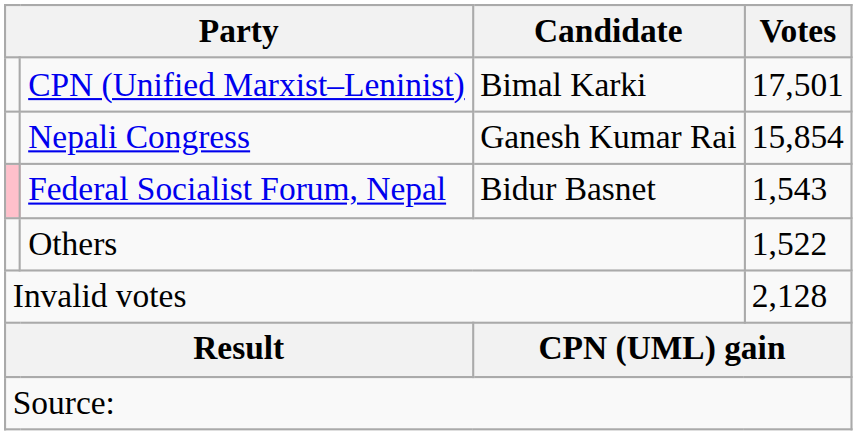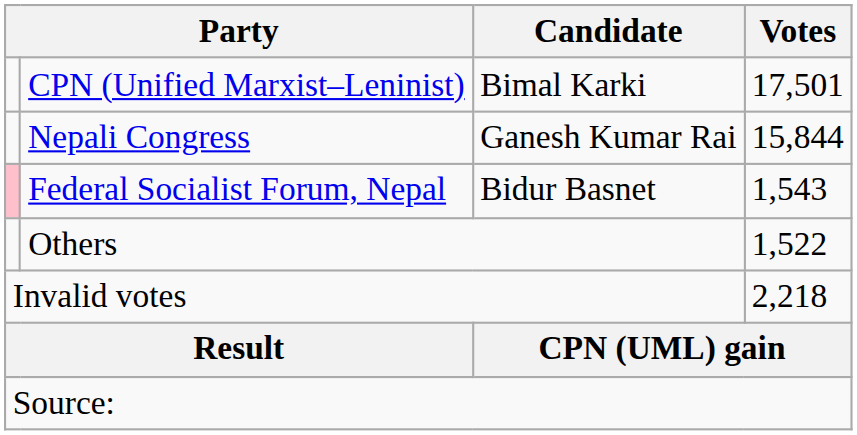(798, 137) 15,854 -> (798, 137) 15,844
(789, 296) 2,128 -> (789, 296) 2,218
